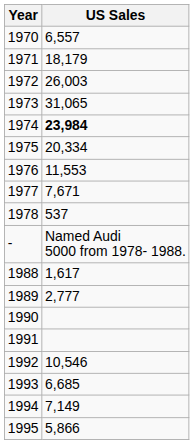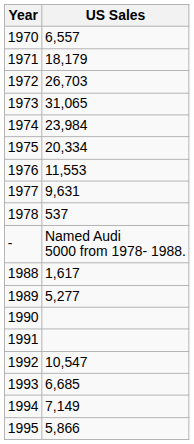(66, 81) 26,003 -> (66, 81) 26,703
(66, 125) bold -> (66, 125) normal
(62, 192) 7,671 -> (62, 192) 9,631
(62, 296) 2,777 -> (62, 296) 5,277
(66, 362) 10,546 -> (66, 362) 10,547
